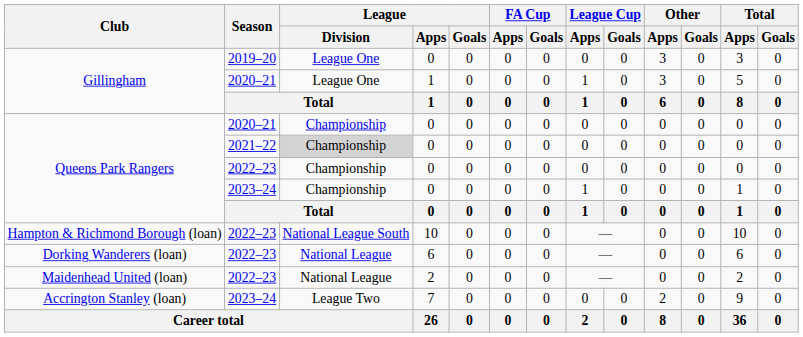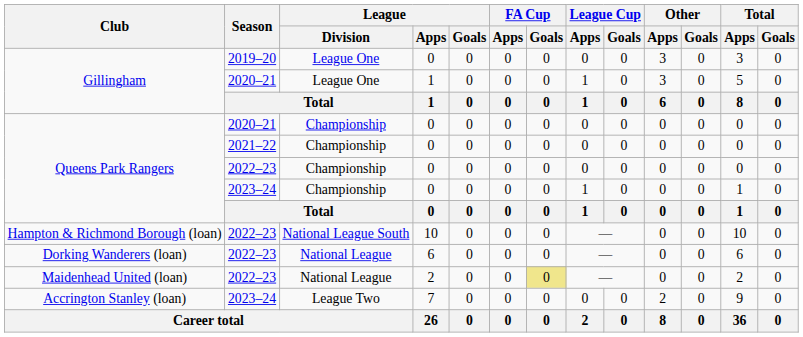(346, 146) lightgrey background -> (346, 146) no background
(546, 277) no background -> (546, 277) khaki background
